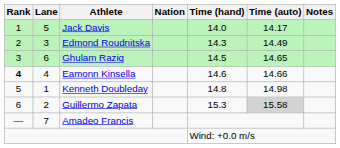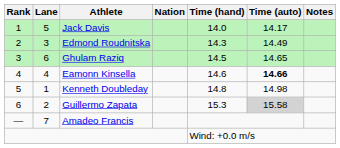(18, 74) bold -> (18, 74) normal
(275, 74) normal -> (275, 74) bold
